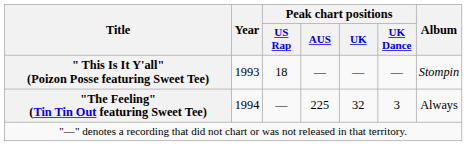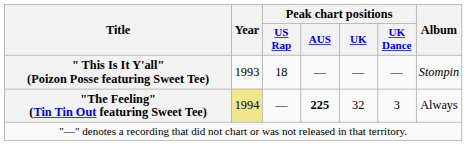(247, 105) no background -> (247, 105) khaki background
(320, 105) normal -> (320, 105) bold
